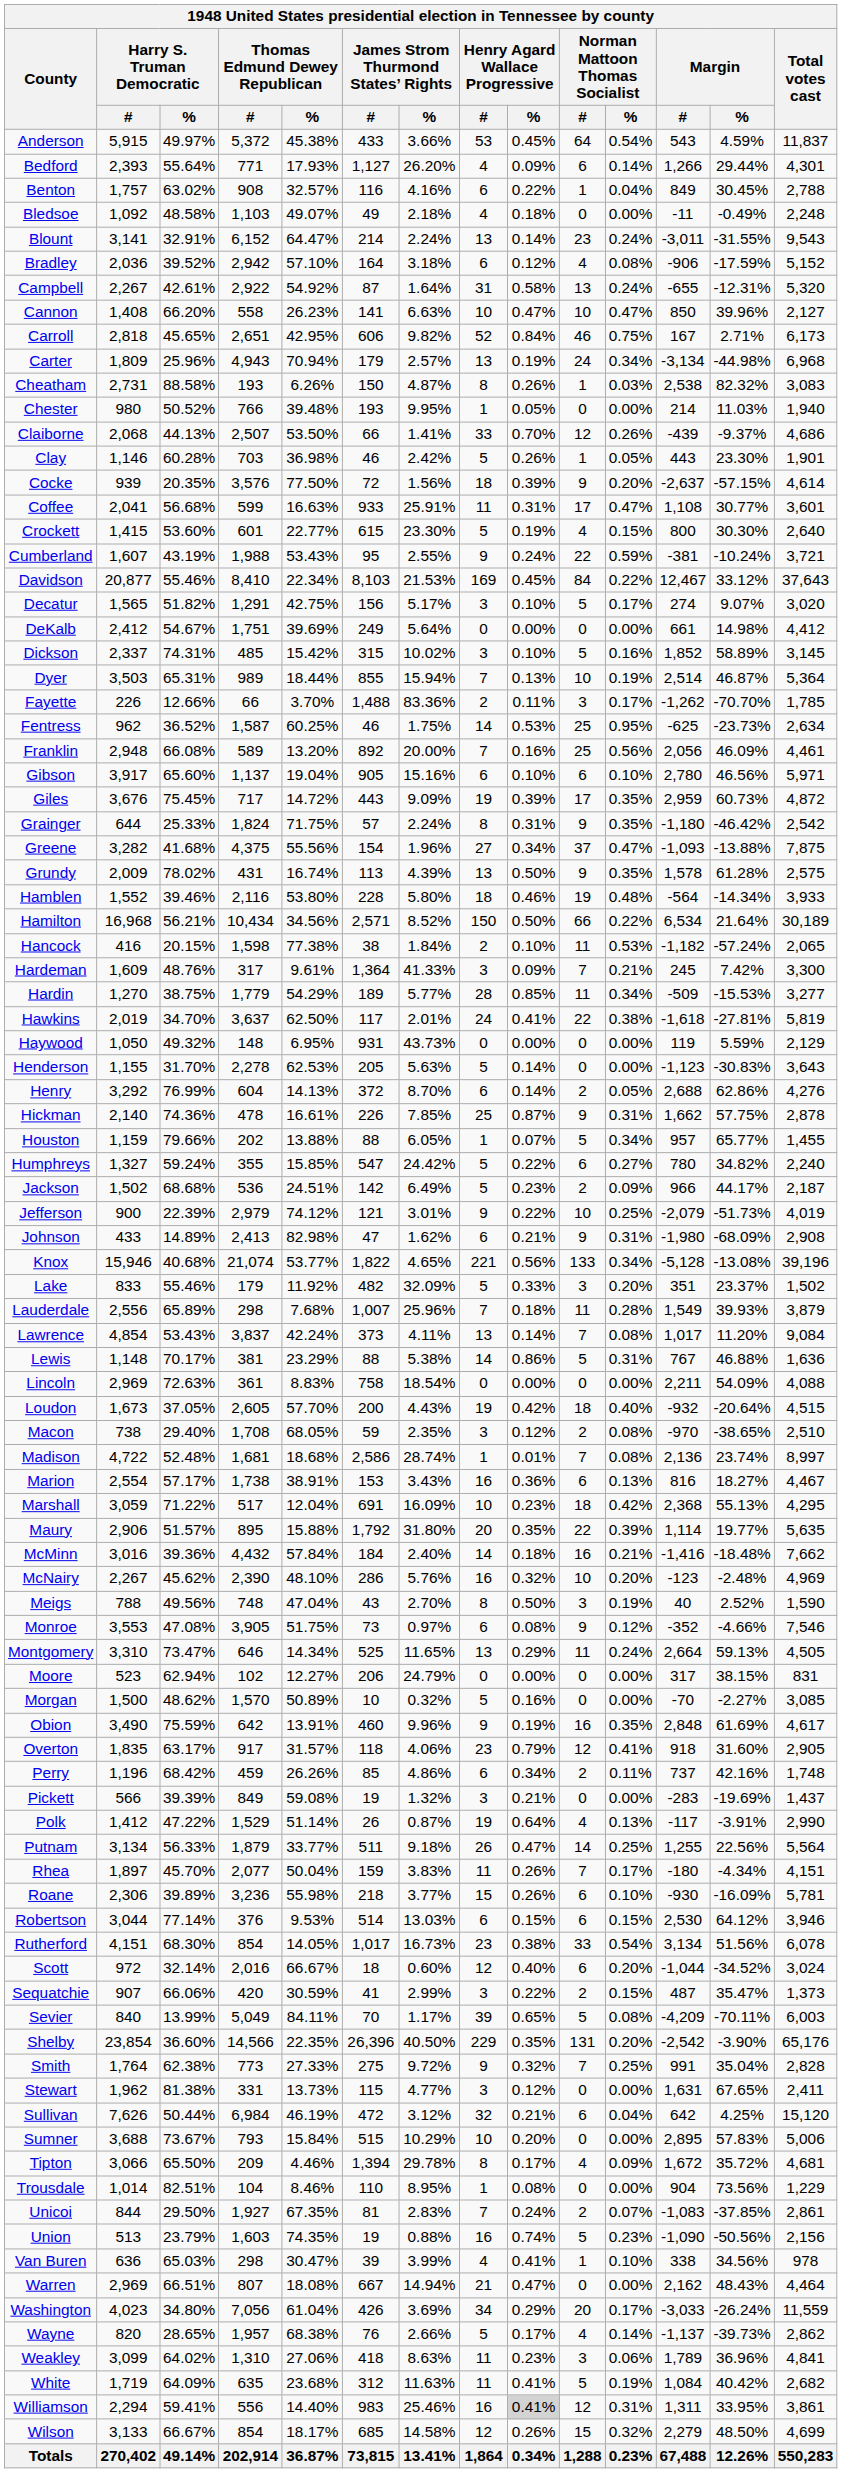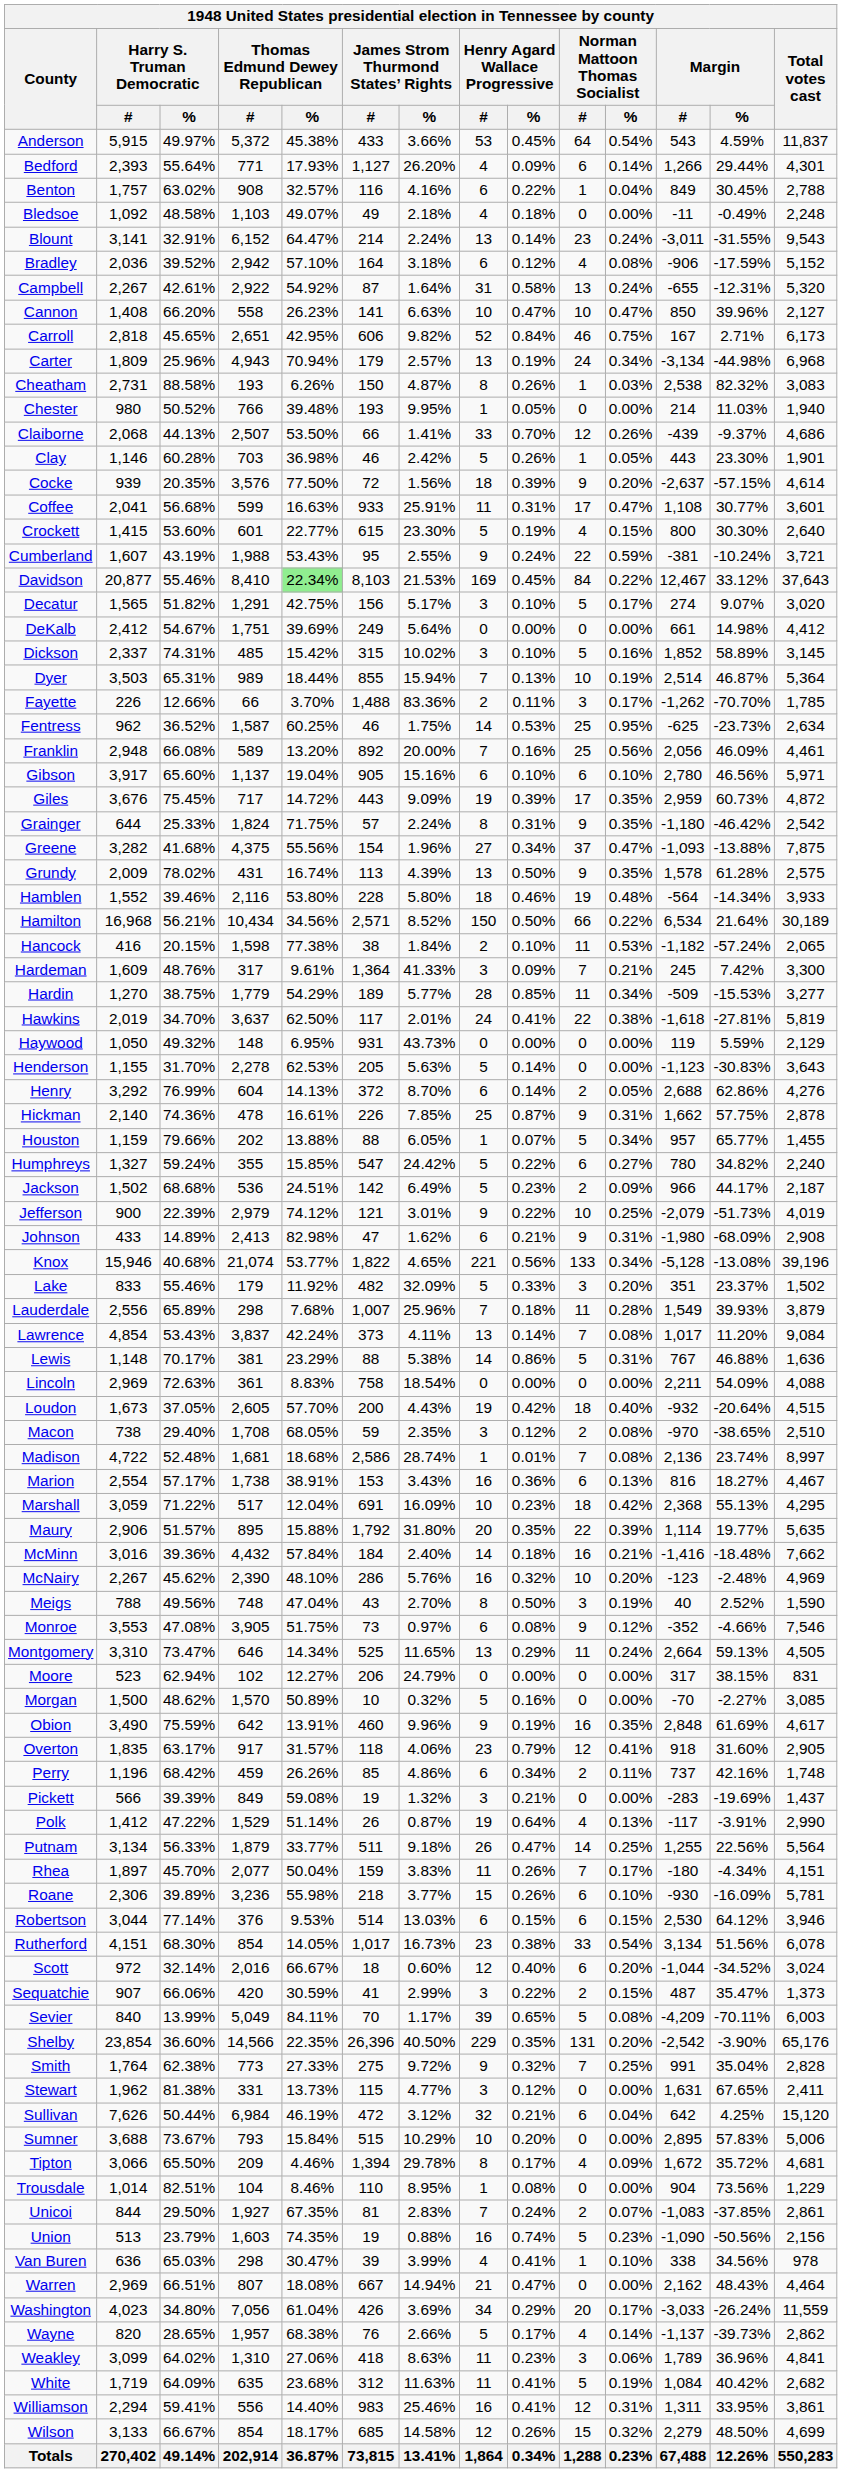(312, 580) no background -> (312, 580) lightgreen background
(534, 2407) lightgrey background -> (534, 2407) no background
